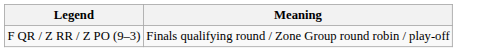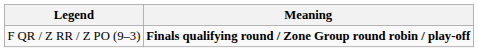(298, 36) normal -> (308, 36) bold
